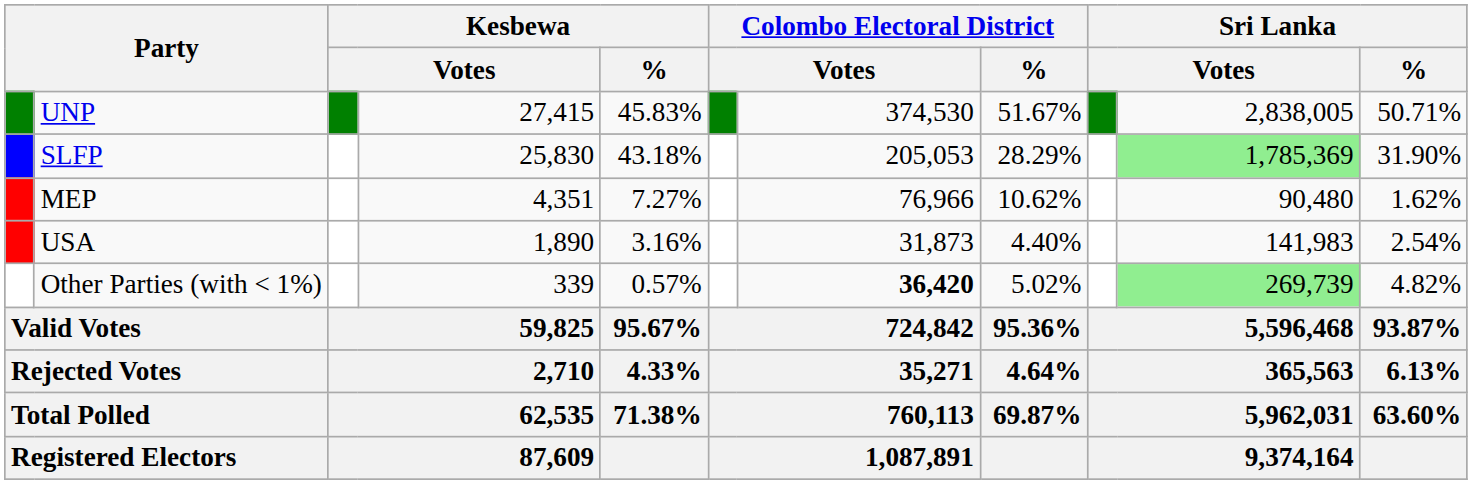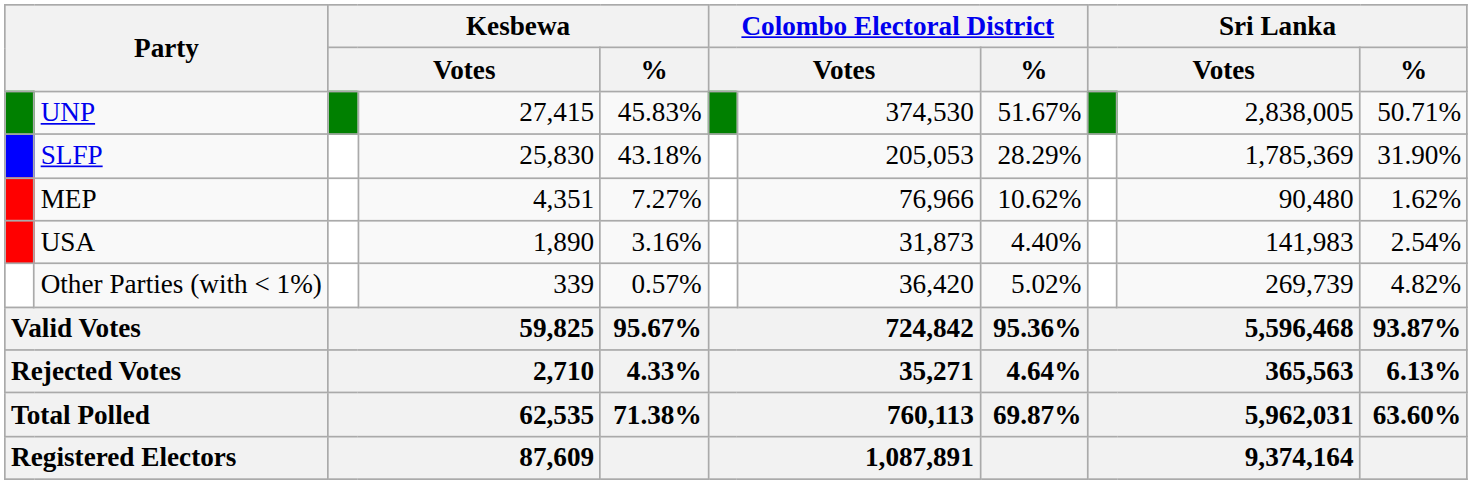(1299, 155) lightgreen background -> (1299, 155) no background
(936, 284) bold -> (936, 284) normal
(1309, 284) lightgreen background -> (1309, 284) no background
